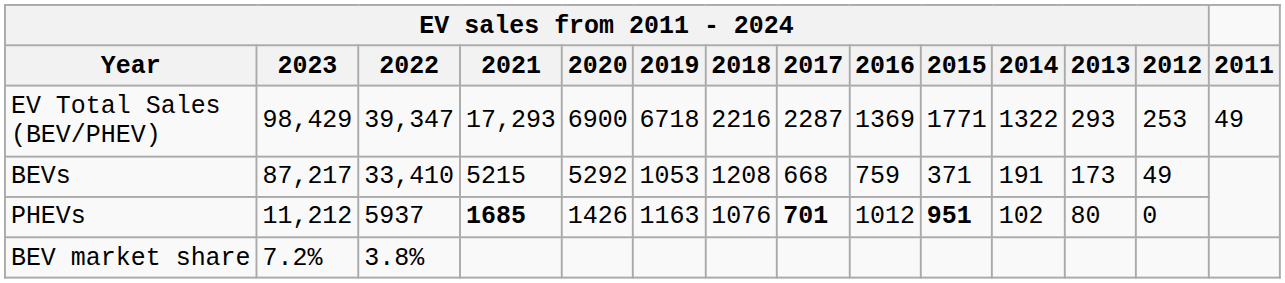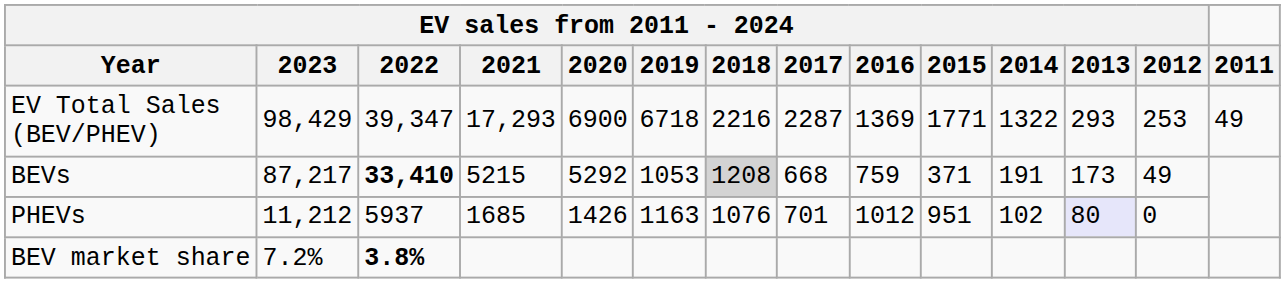(409, 176) normal -> (409, 176) bold
(741, 176) no background -> (741, 176) lightgrey background
(496, 217) bold -> (496, 217) normal
(806, 217) bold -> (806, 217) normal
(949, 217) bold -> (949, 217) normal
(1085, 217) no background -> (1085, 217) lavender background
(394, 257) normal -> (394, 257) bold
